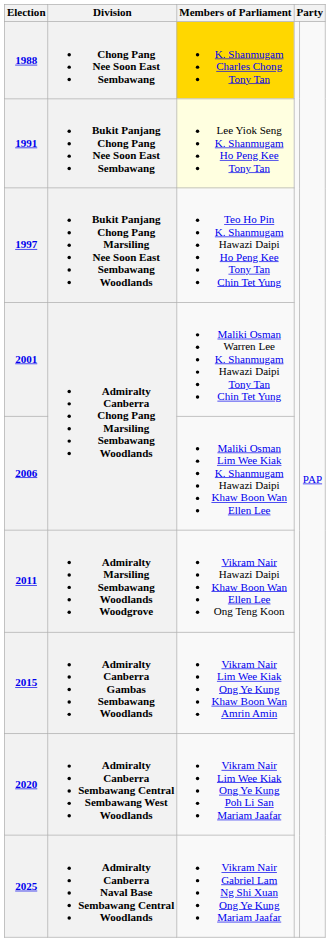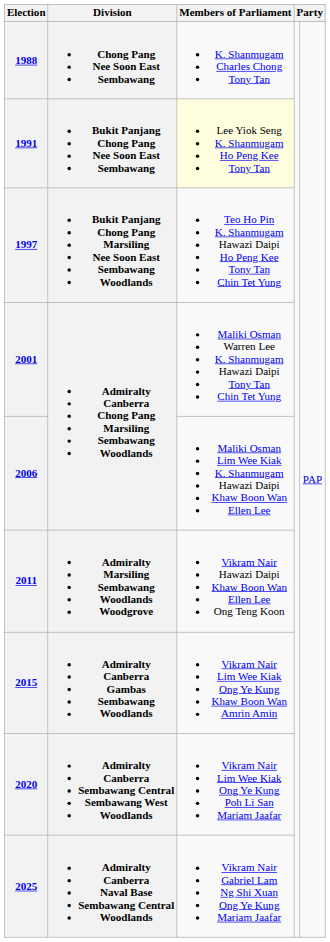(235, 66) gold background -> (235, 66) no background
